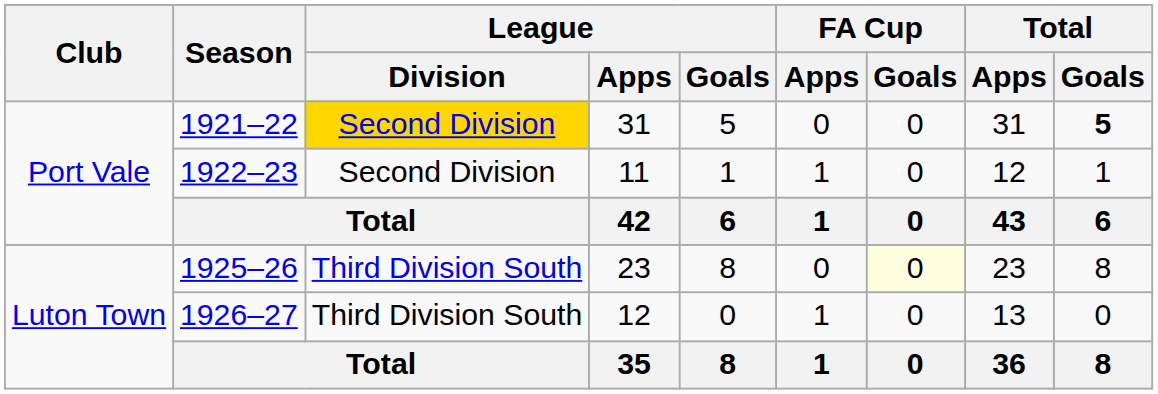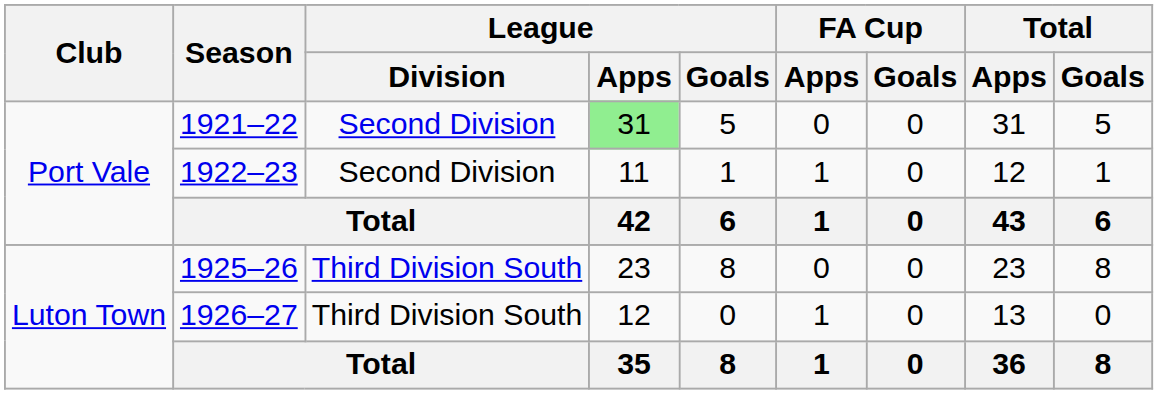(447, 124) gold background -> (447, 124) no background
(634, 124) no background -> (634, 124) lightgreen background
(1103, 124) bold -> (1103, 124) normal
(915, 268) lightyellow background -> (915, 268) no background
